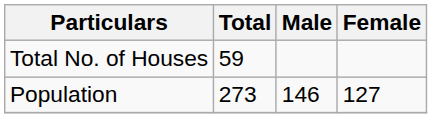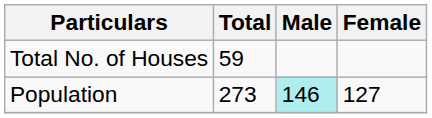(301, 94) no background -> (301, 94) paleturquoise background
